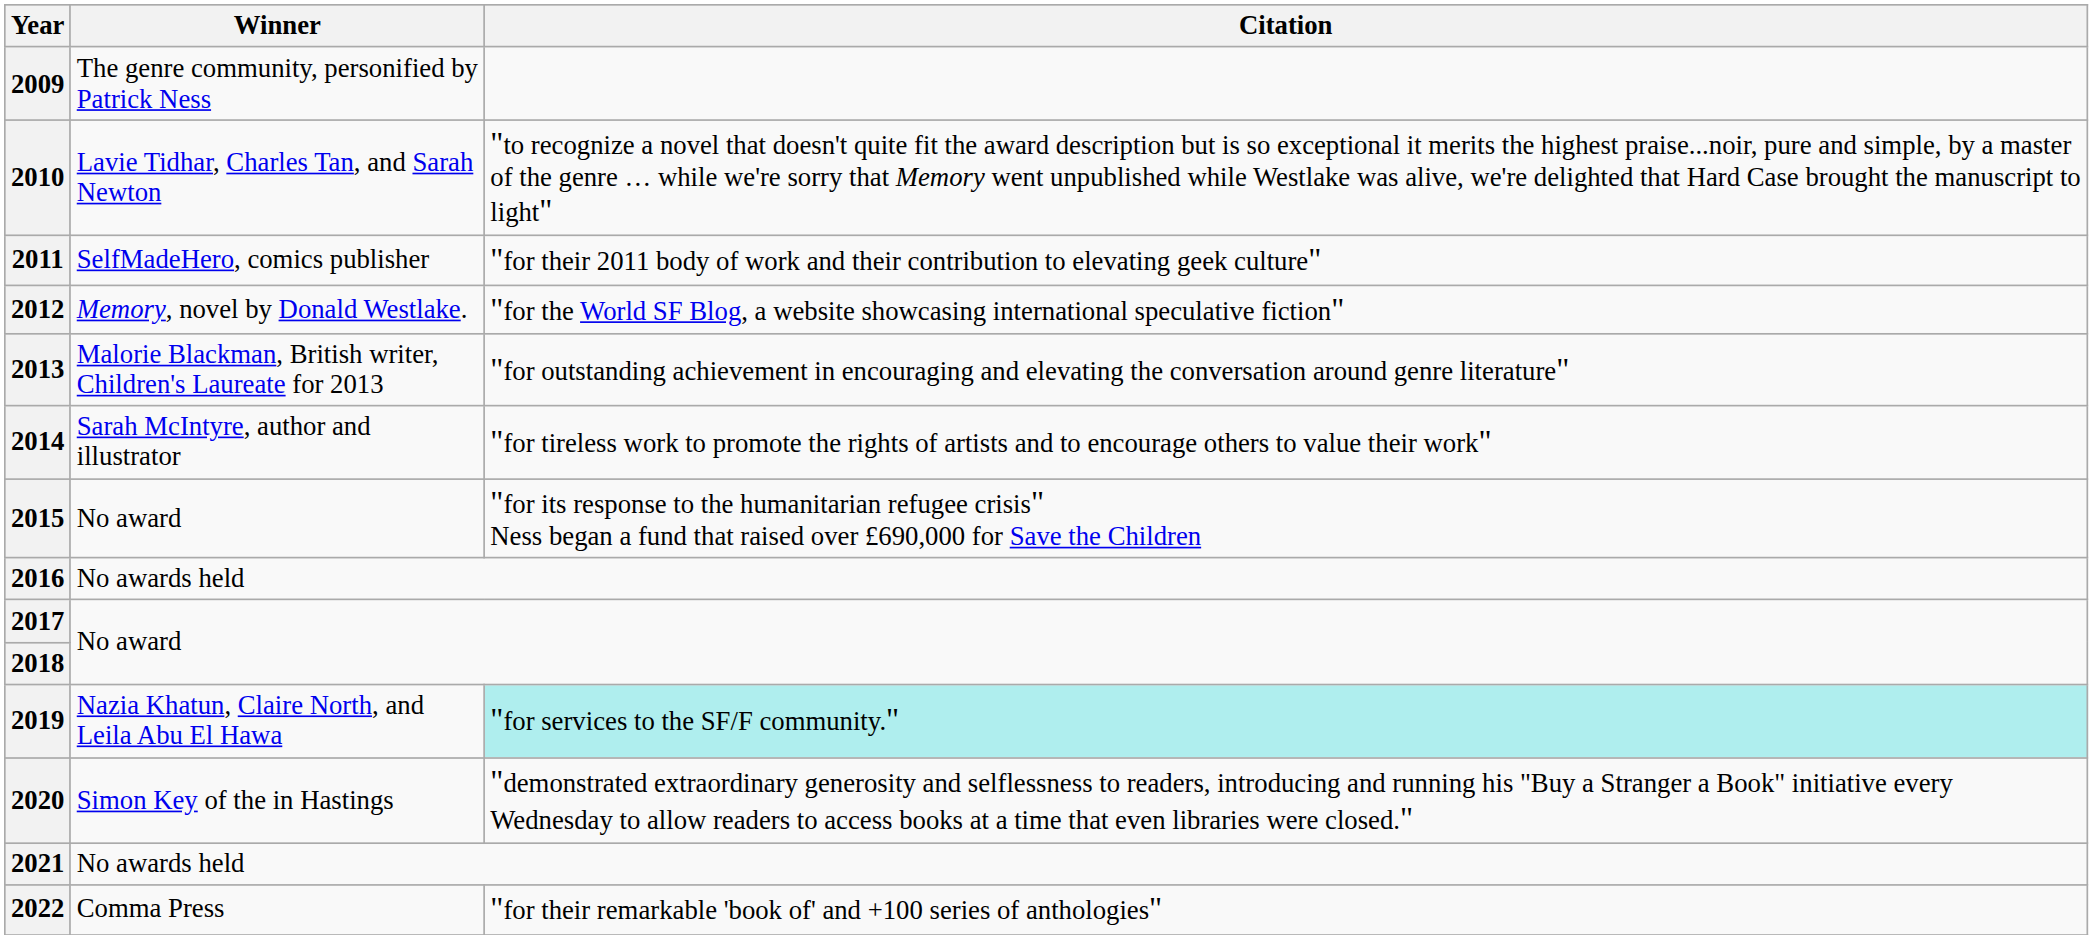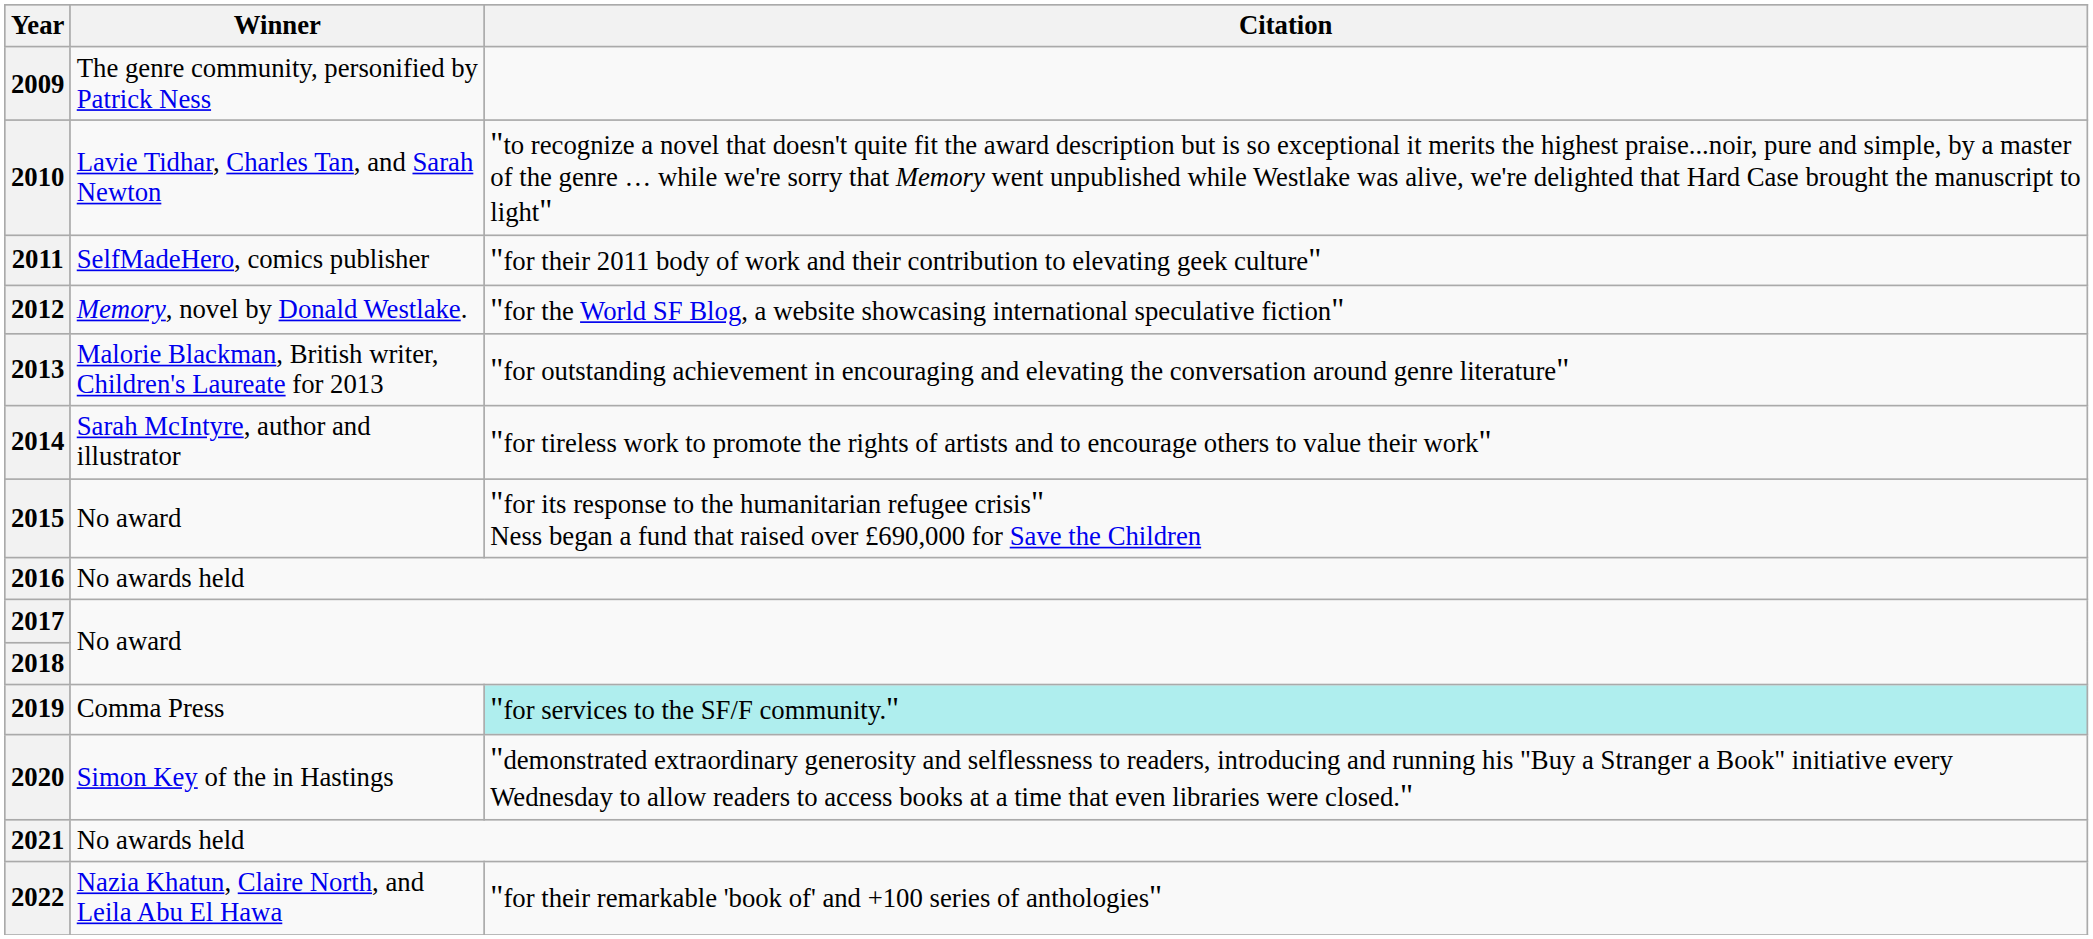(250, 720) Nazia Khatun, Claire North, and Leila Abu El Hawa -> (151, 708) Comma Press
(151, 909) Comma Press -> (250, 897) Nazia Khatun, Claire North, and Leila Abu El Hawa
